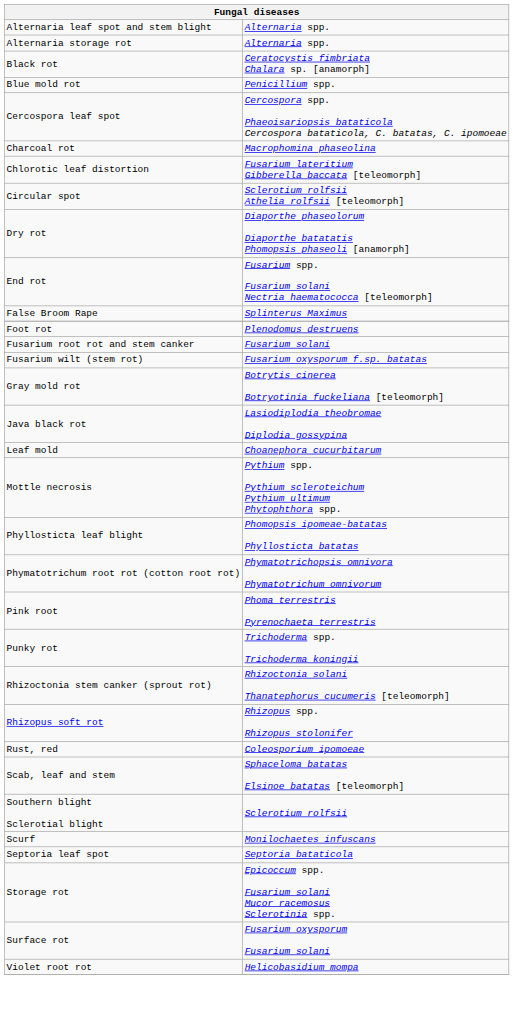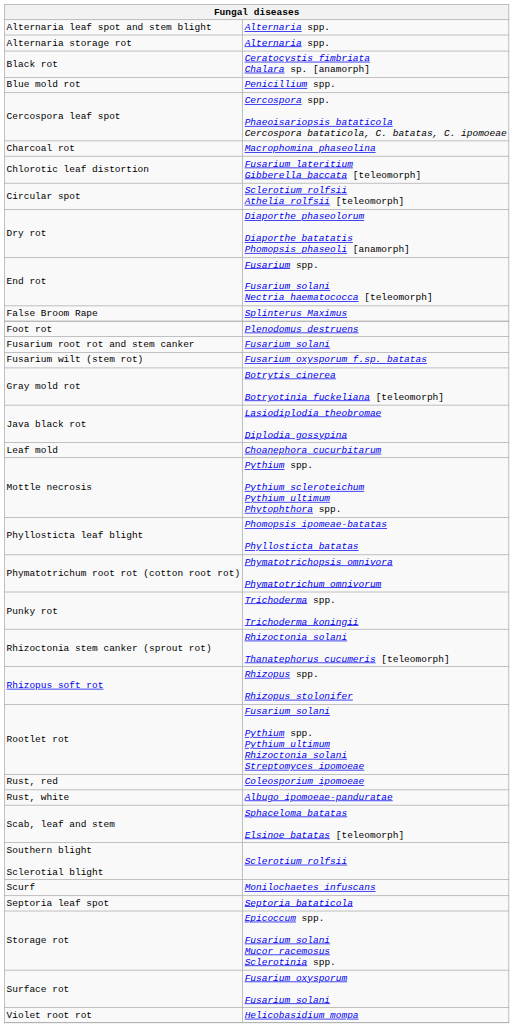- row: (32, 611)
+ row: (38, 739)
+ row: (38, 797)
